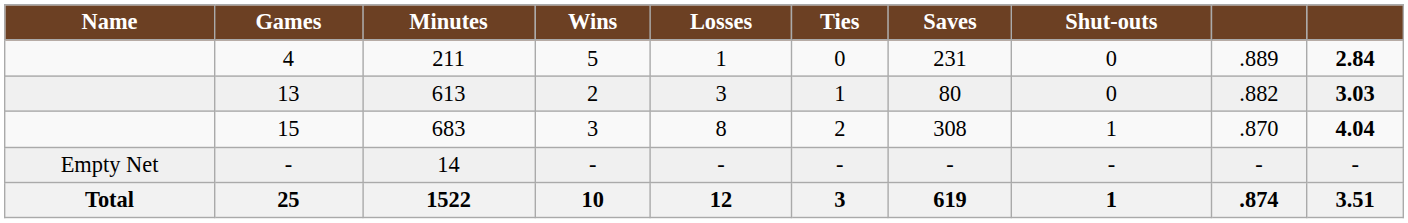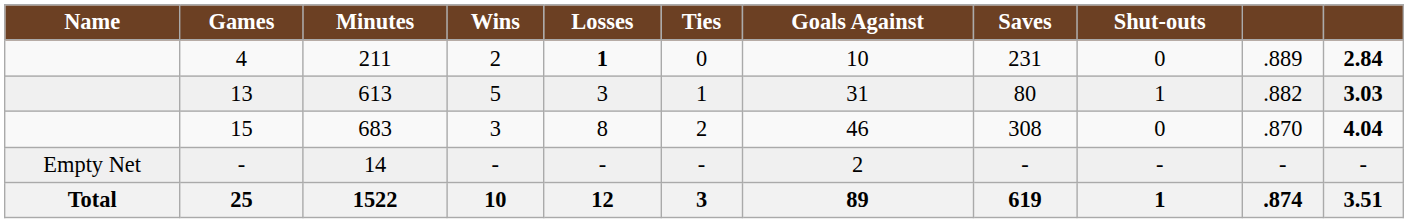+ column: (858, 22)
(593, 57) 5 -> (495, 57) 2
(721, 57) normal -> (602, 57) bold
(593, 93) 2 -> (495, 93) 5
(1111, 93) 0 -> (1160, 93) 1
(1111, 128) 1 -> (1160, 128) 0
